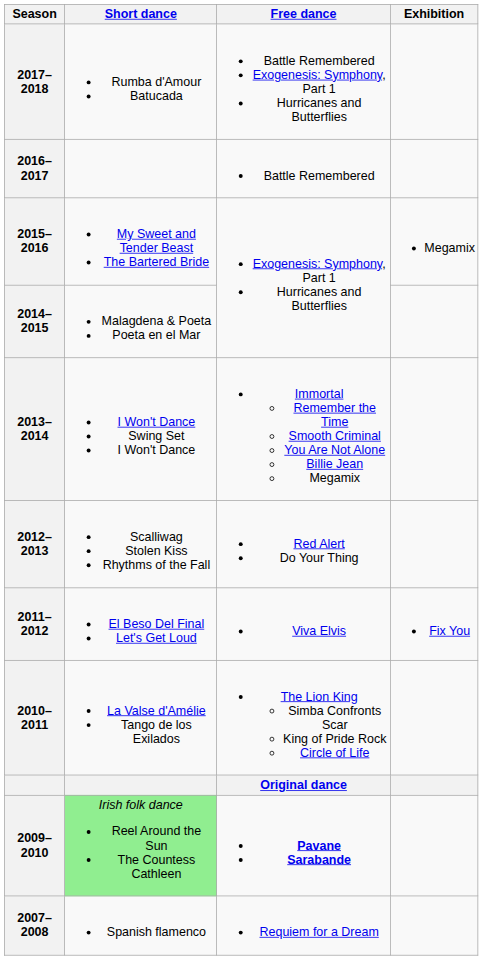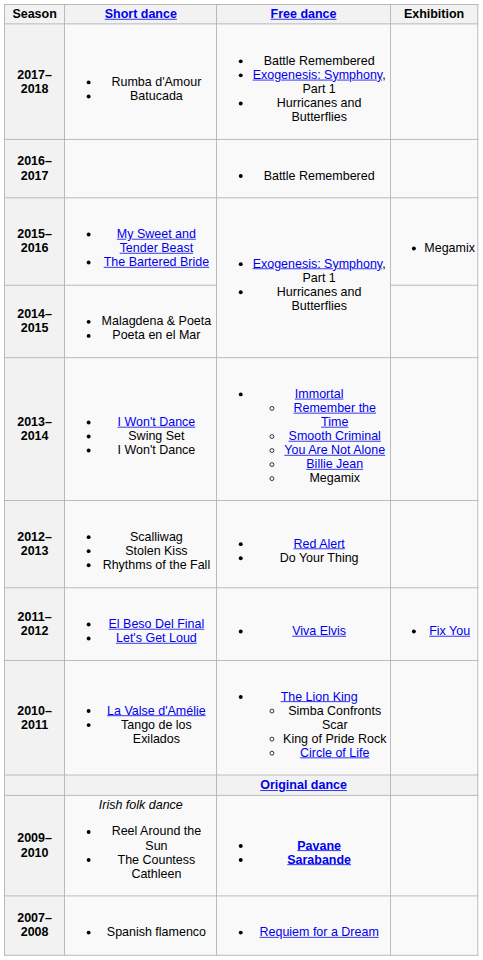(141, 839) lightgreen background -> (141, 839) no background
